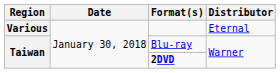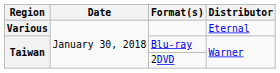(163, 60) bold -> (163, 60) normal
